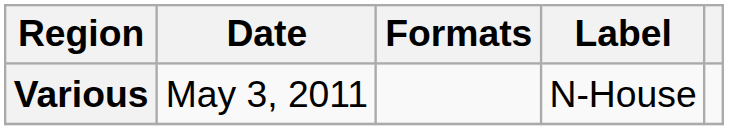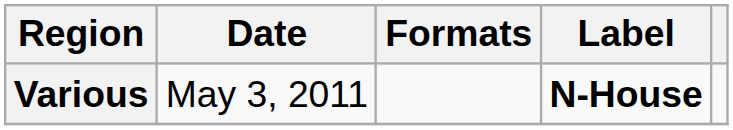(623, 93) normal -> (626, 93) bold
